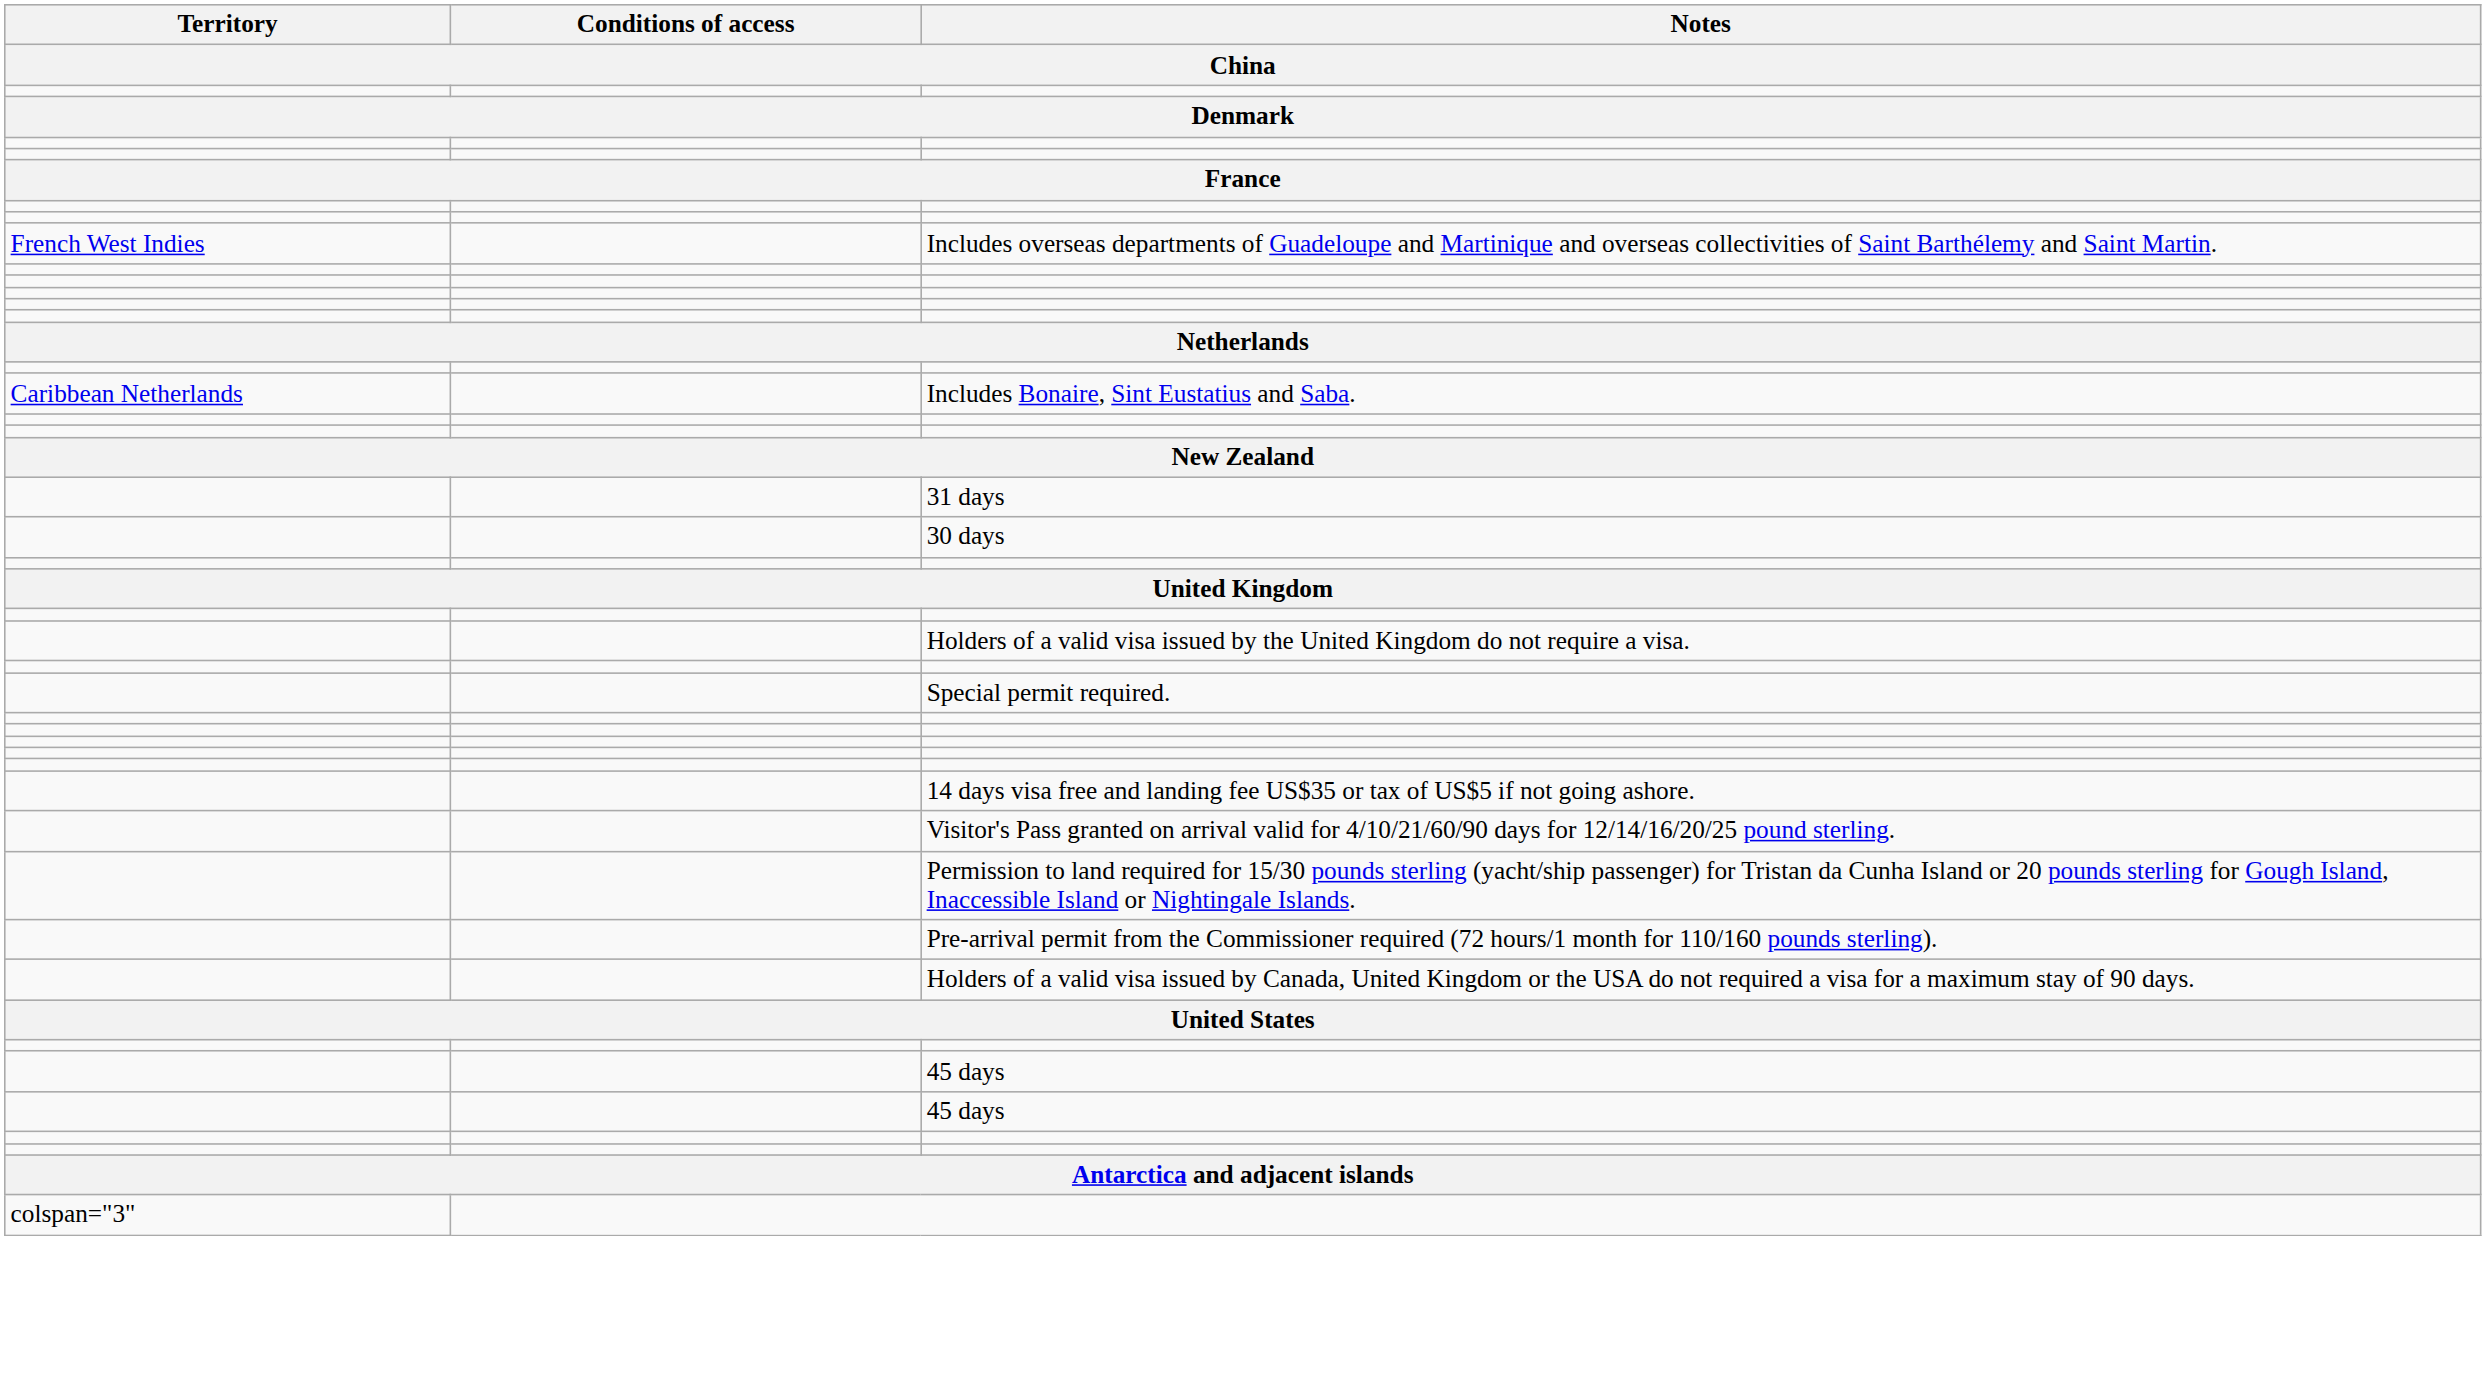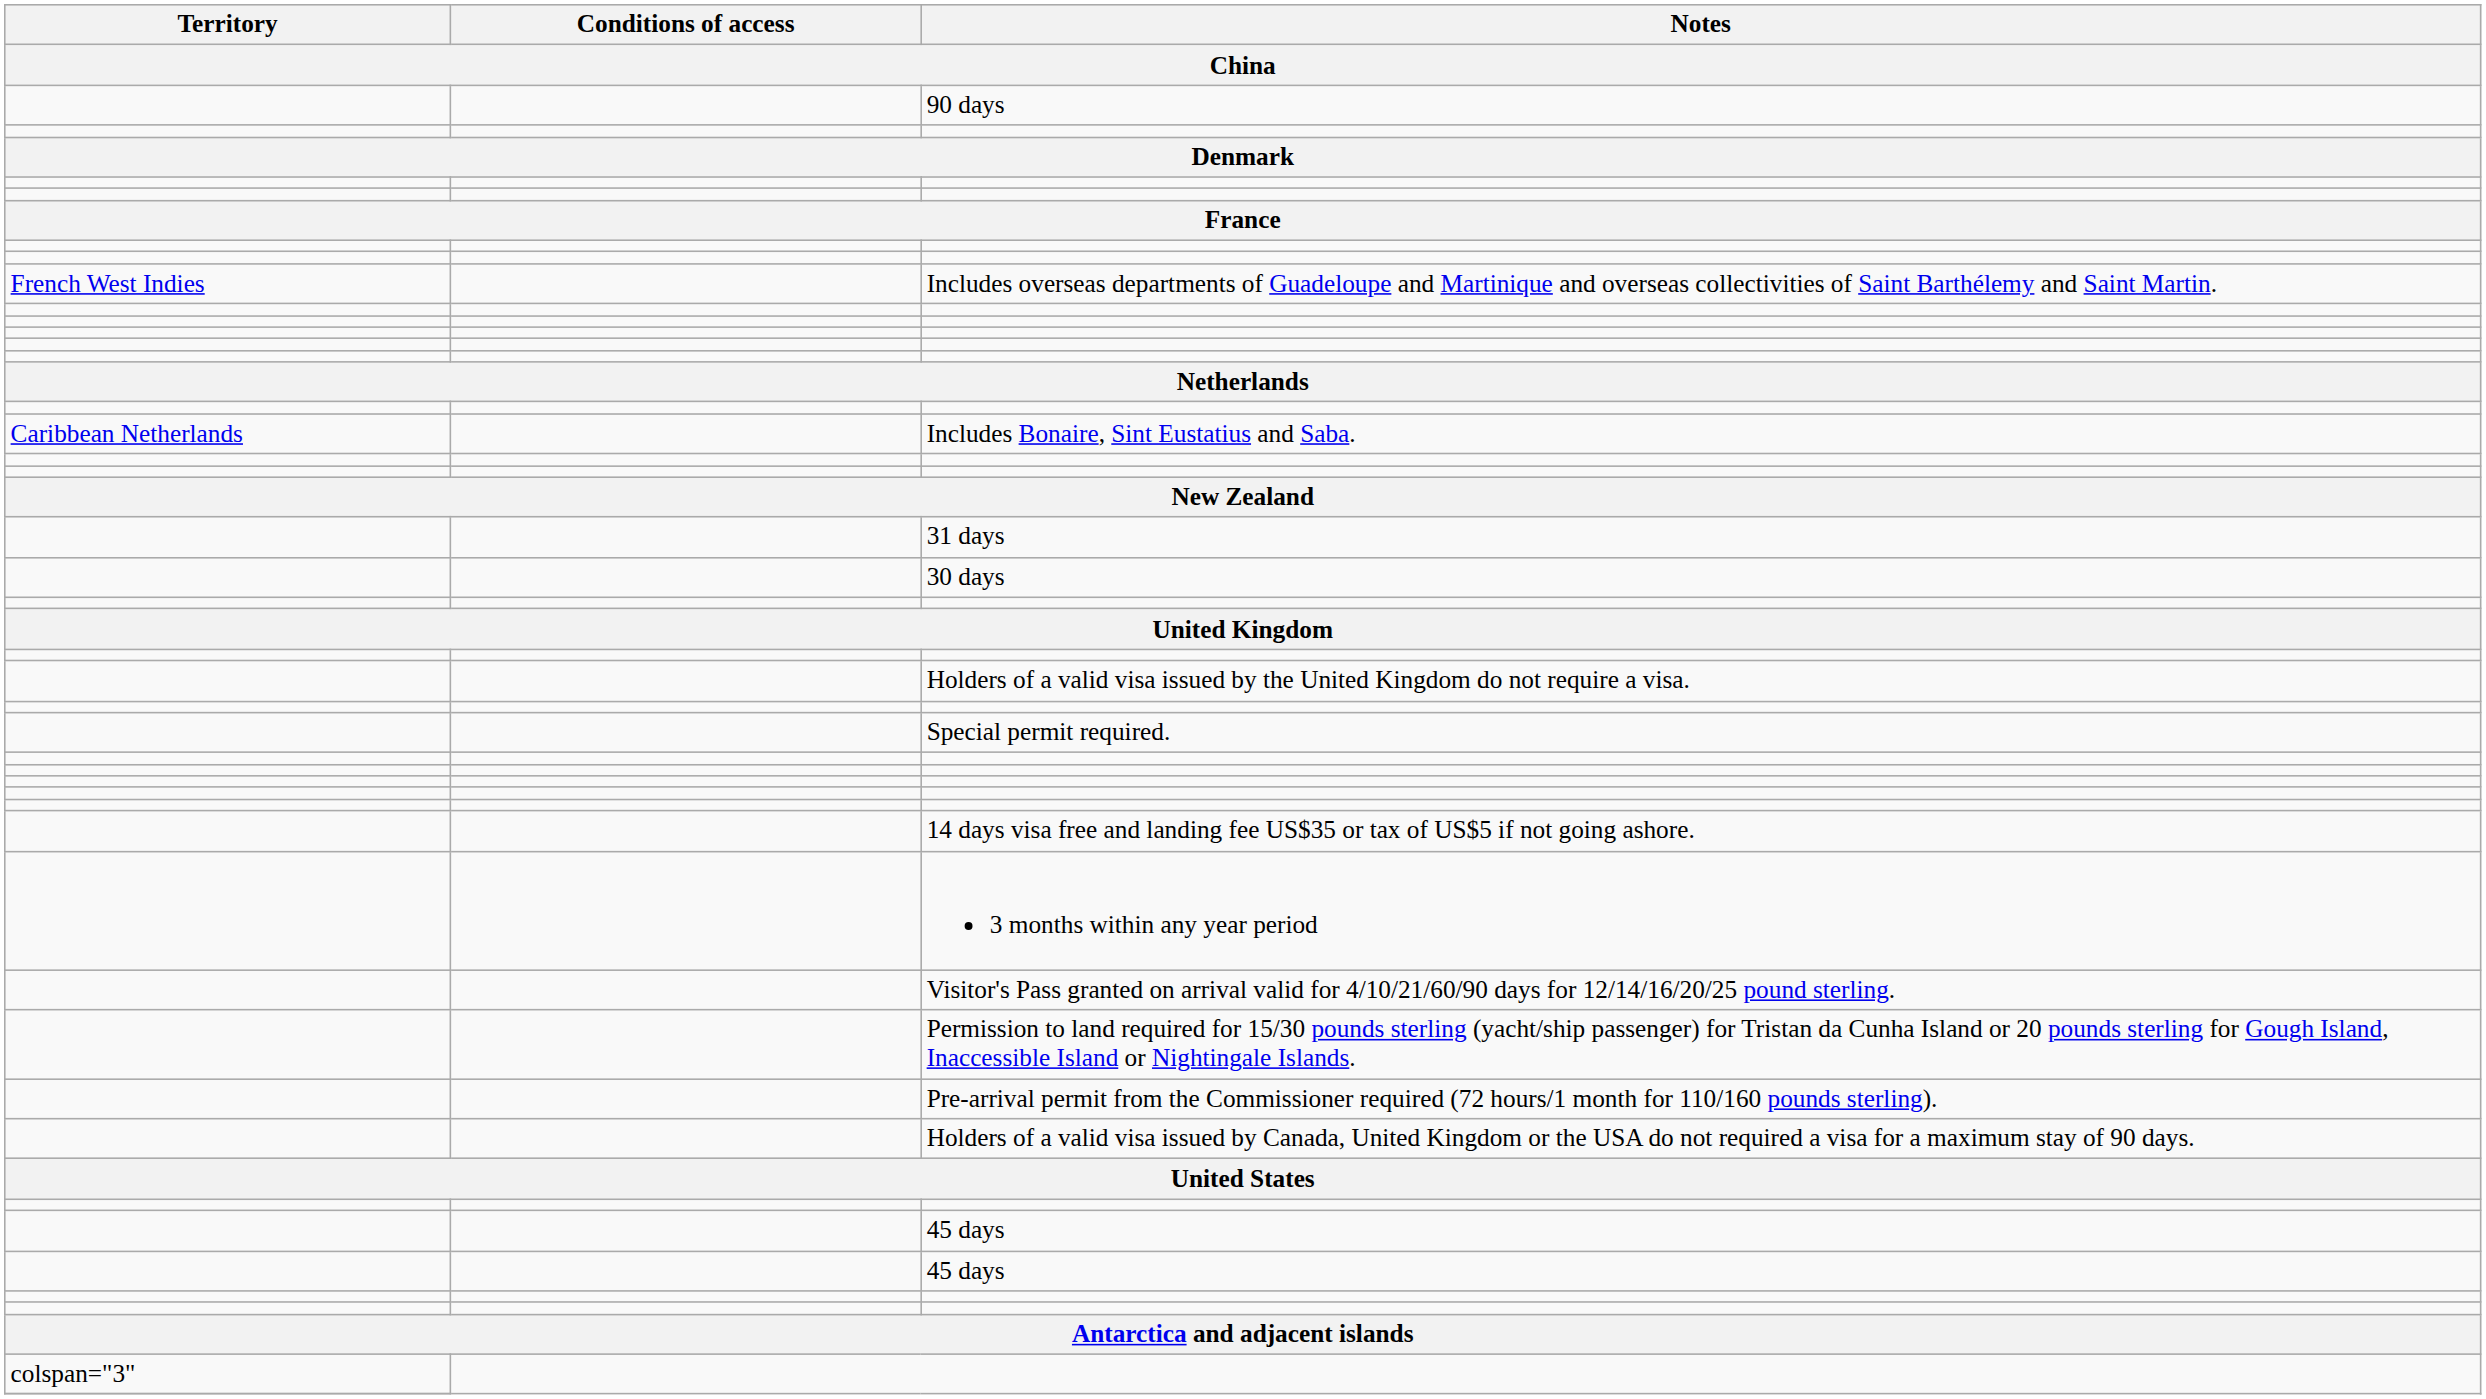+ row: (228, 105)
+ row: (228, 910)
